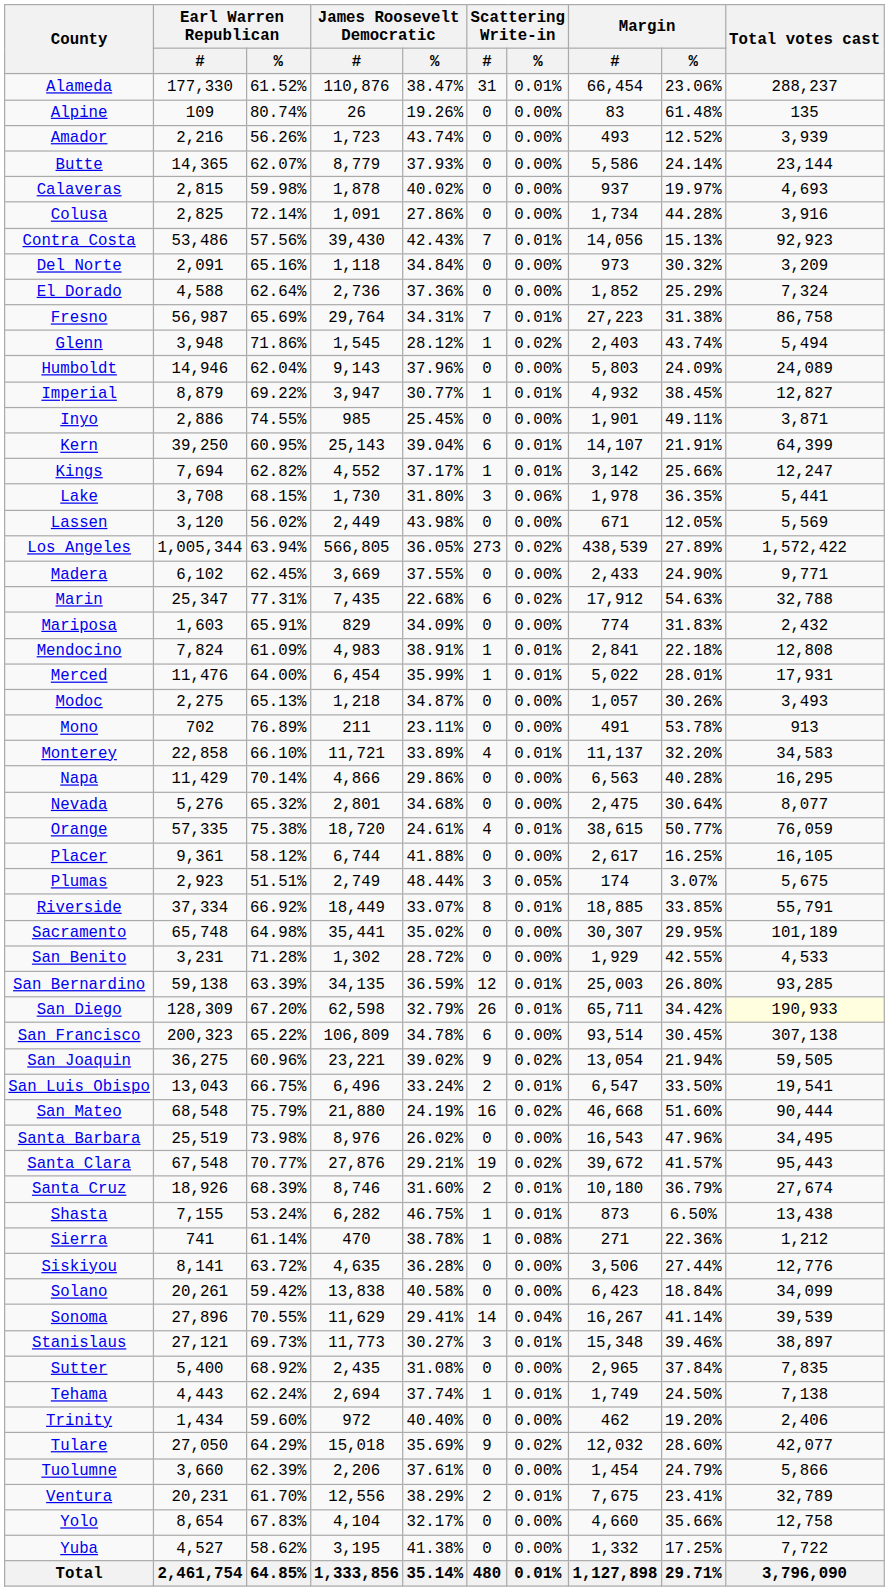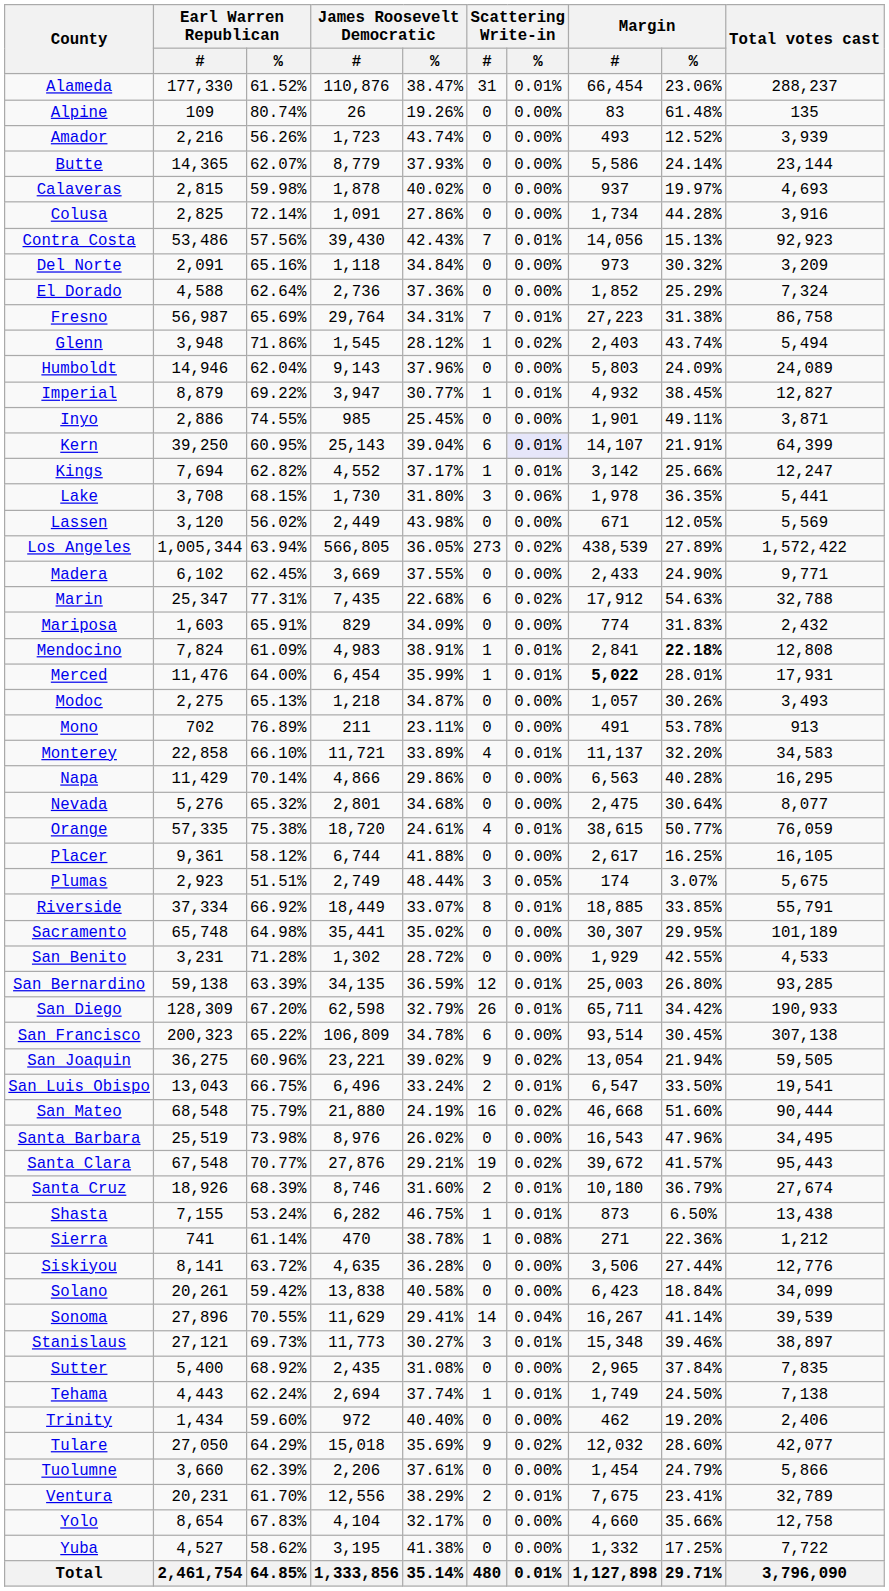(538, 446) no background -> (538, 446) lavender background
(693, 651) normal -> (693, 651) bold
(615, 676) normal -> (615, 676) bold
(805, 1010) lightyellow background -> (805, 1010) no background
